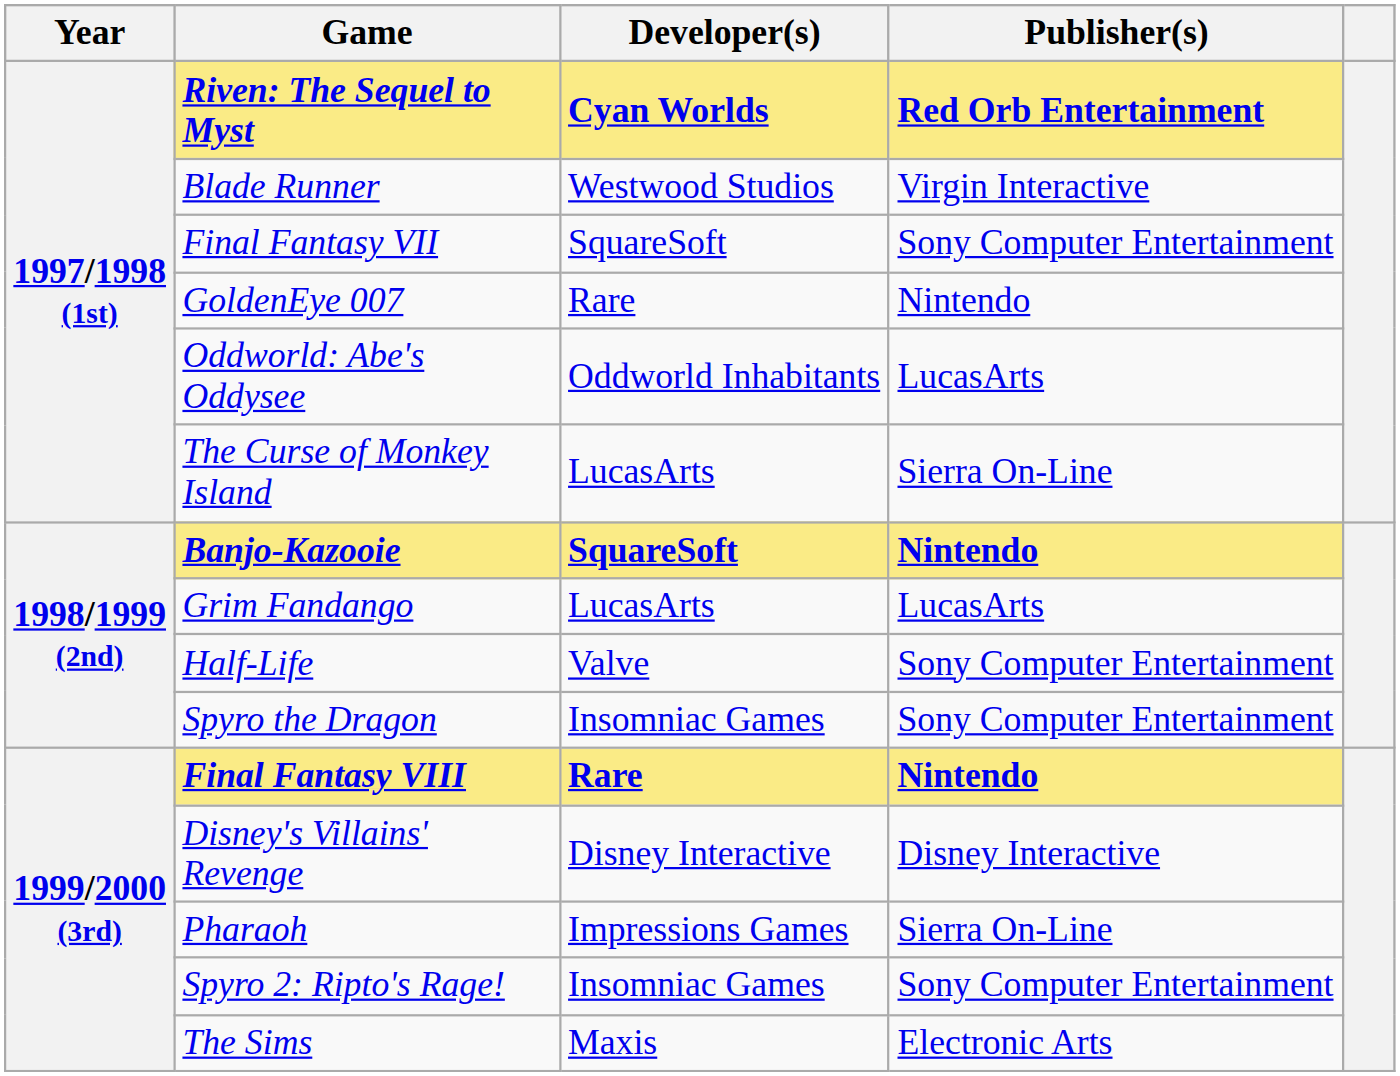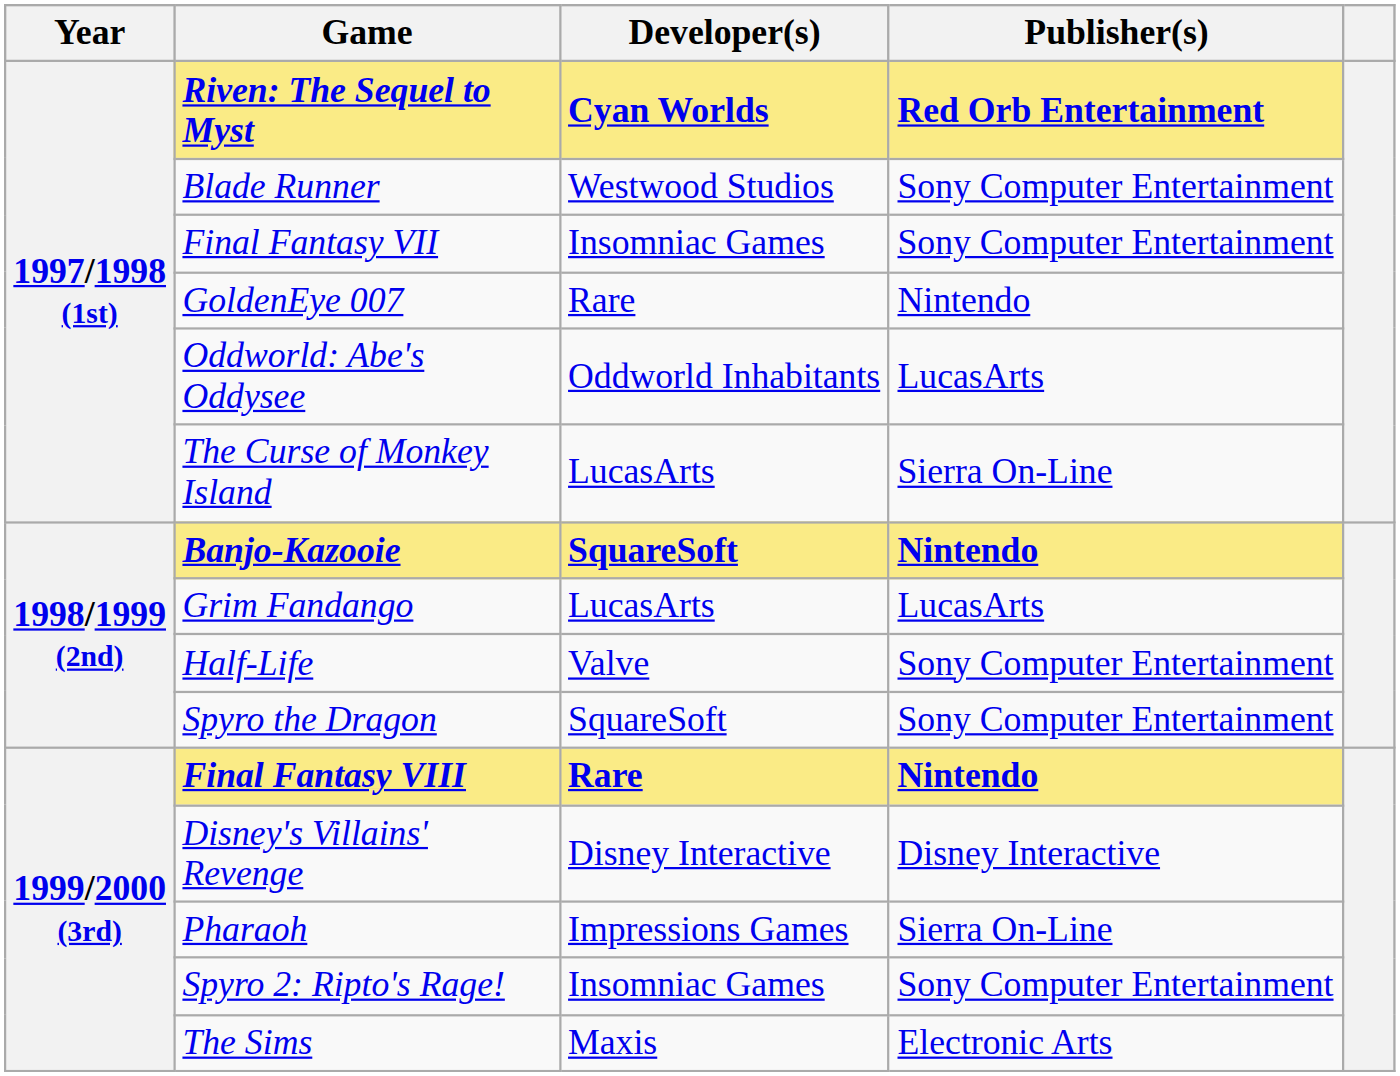(1023, 186) Virgin Interactive -> (1116, 186) Sony Computer Entertainment
(647, 242) SquareSoft -> (696, 242) Insomniac Games
(696, 719) Insomniac Games -> (647, 719) SquareSoft
